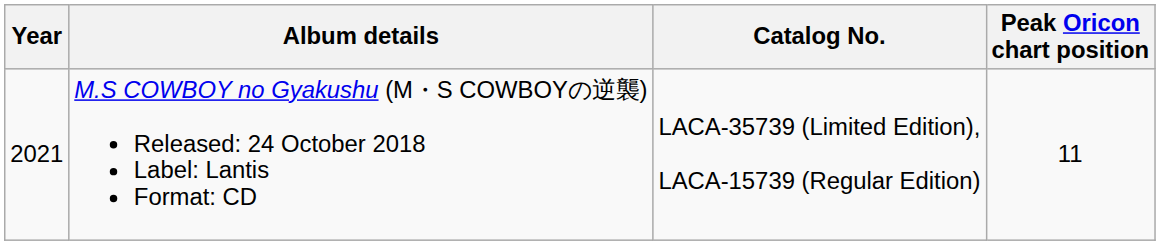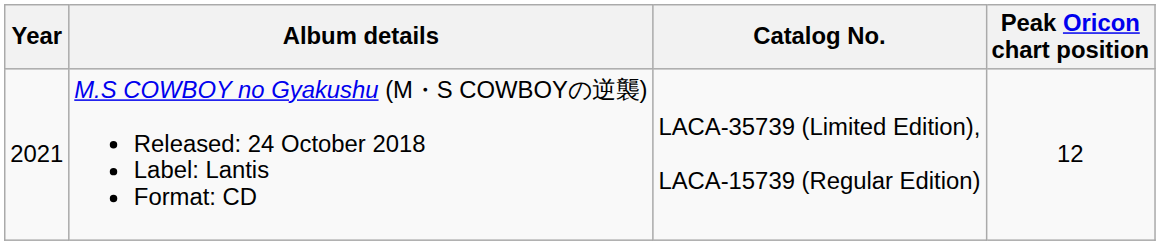(1070, 154) 11 -> (1070, 154) 12
